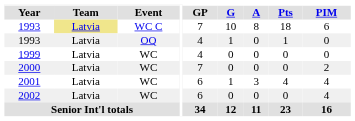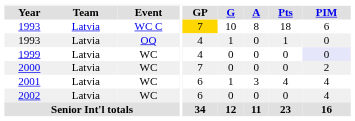(86, 26) khaki background -> (86, 26) no background
(200, 26) no background -> (200, 26) gold background
(326, 54) no background -> (326, 54) lavender background
